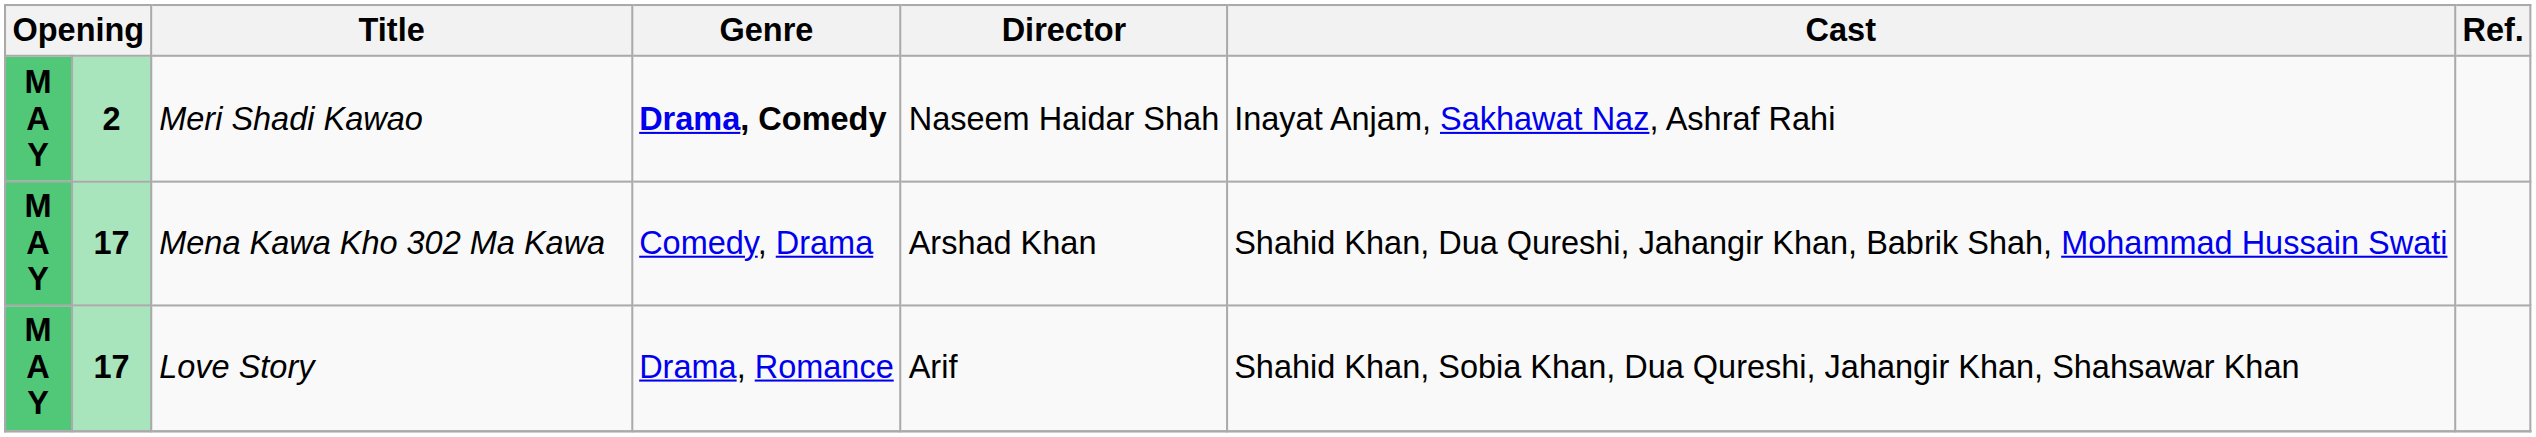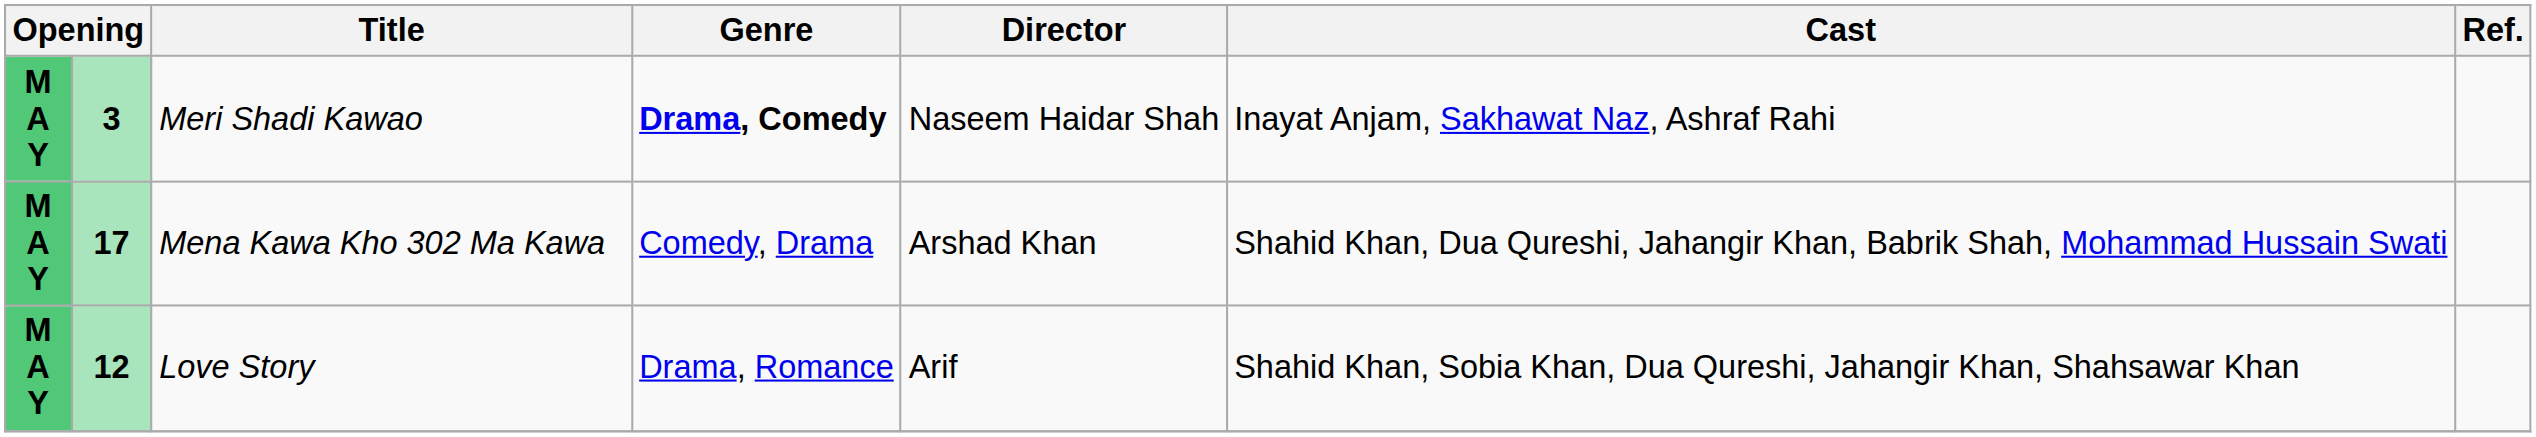(111, 118) 2 -> (111, 118) 3
(111, 367) 17 -> (111, 367) 12
